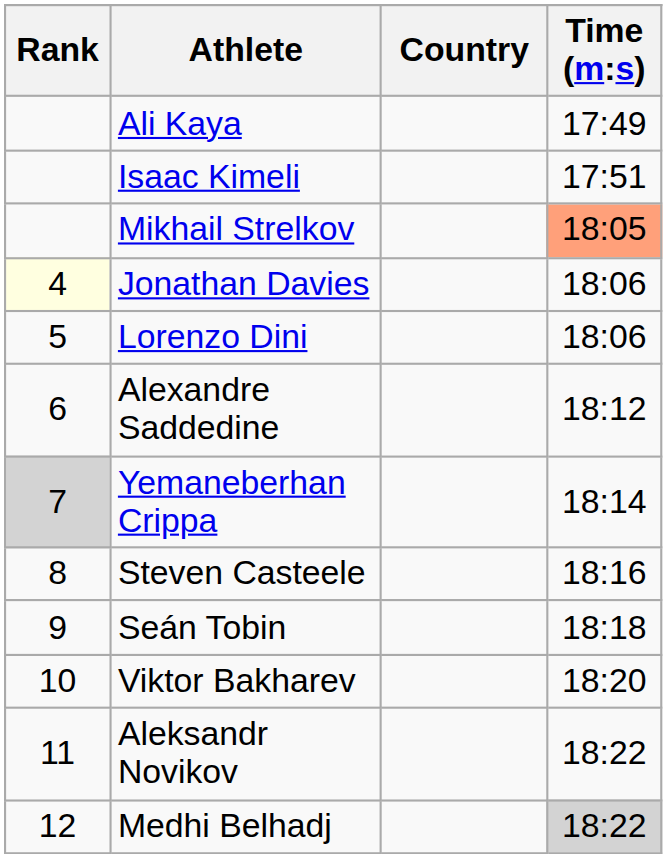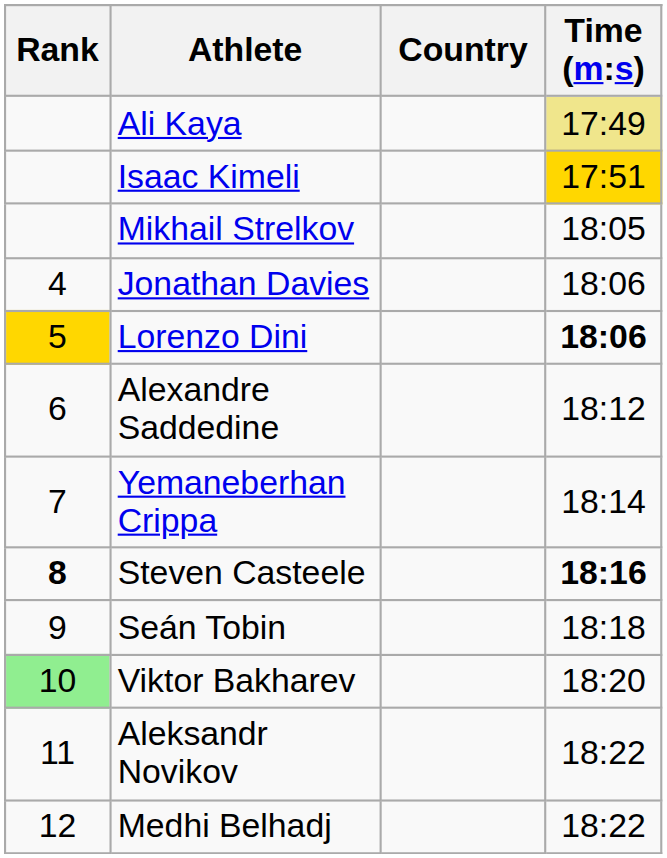(604, 122) no background -> (603, 122) khaki background
(604, 176) no background -> (603, 176) gold background
(604, 229) lightsalmon background -> (603, 229) no background
(58, 283) lightyellow background -> (57, 283) no background
(58, 336) no background -> (57, 336) gold background
(604, 336) normal -> (603, 336) bold
(58, 501) lightgrey background -> (57, 501) no background
(58, 573) normal -> (57, 573) bold
(604, 573) normal -> (603, 573) bold
(58, 680) no background -> (57, 680) lightgreen background
(604, 825) lightgrey background -> (603, 825) no background
